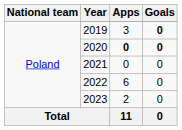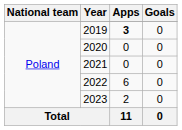(126, 30) normal -> (126, 30) bold
(160, 30) bold -> (160, 30) normal
(126, 47) bold -> (126, 47) normal
(160, 47) bold -> (160, 47) normal
